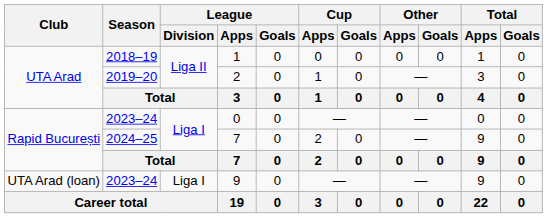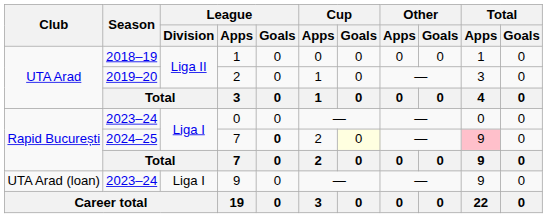(277, 139) normal -> (277, 139) bold
(359, 139) no background -> (359, 139) lightyellow background
(481, 139) no background -> (481, 139) pink background
